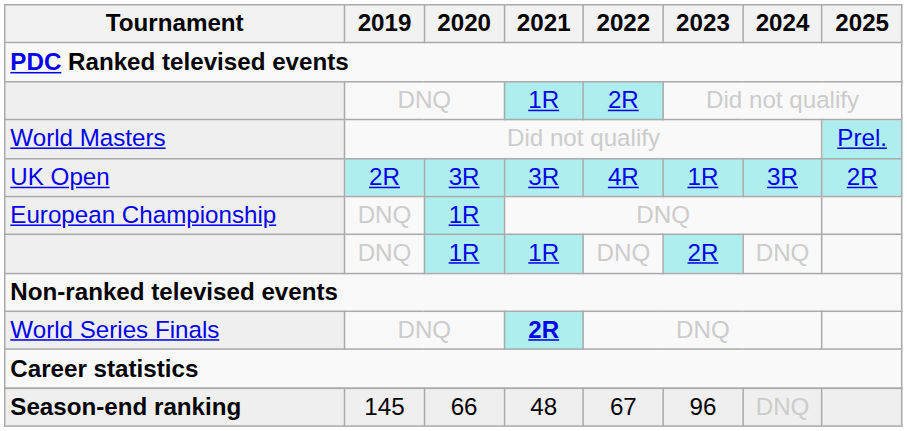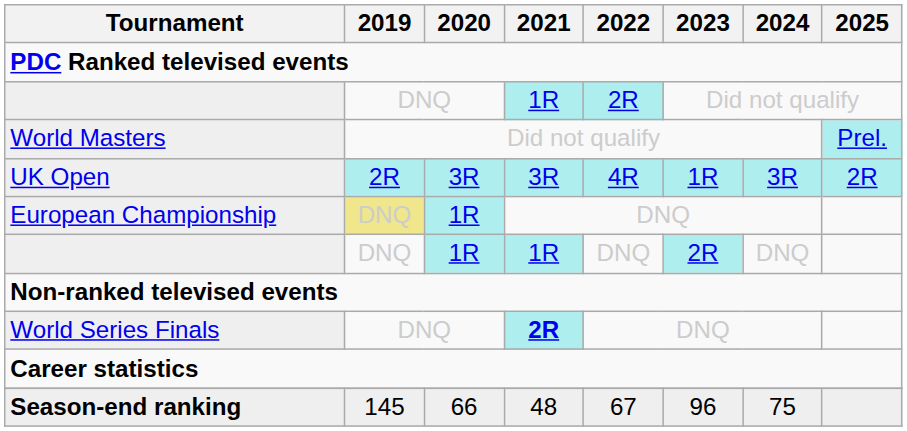(385, 215) no background -> (385, 215) khaki background
(783, 406) DNQ -> (783, 406) 75
